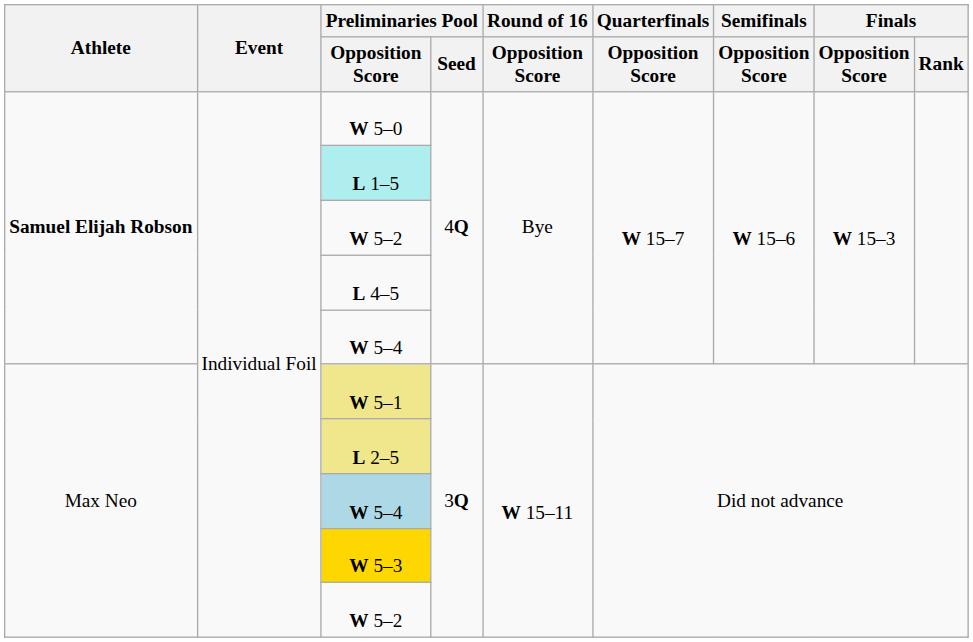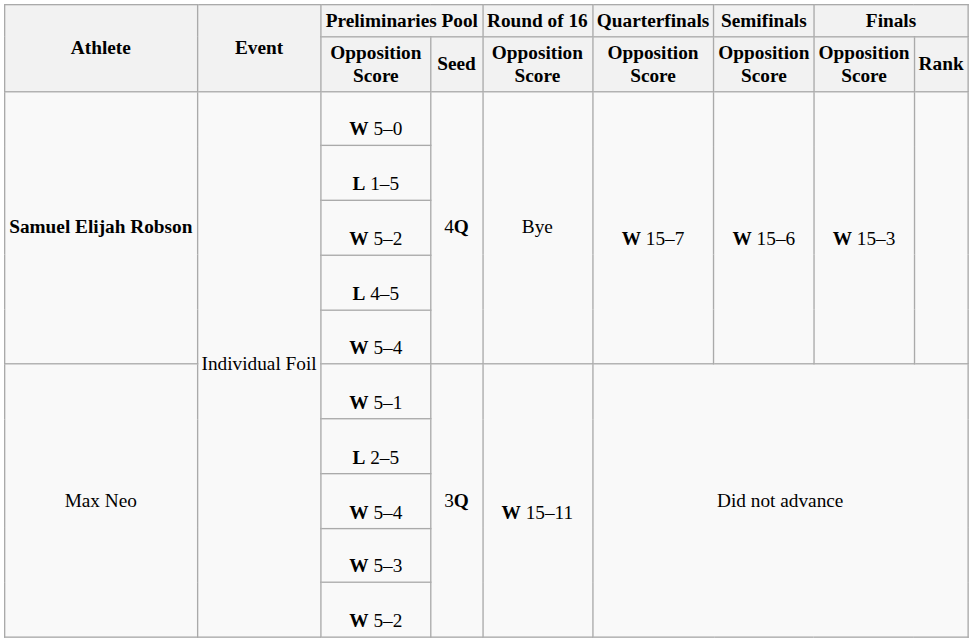(376, 184) paleturquoise background -> (376, 184) no background
(376, 403) khaki background -> (376, 403) no background
(376, 457) khaki background -> (376, 457) no background
(376, 512) lightblue background -> (376, 512) no background
(376, 566) gold background -> (376, 566) no background
